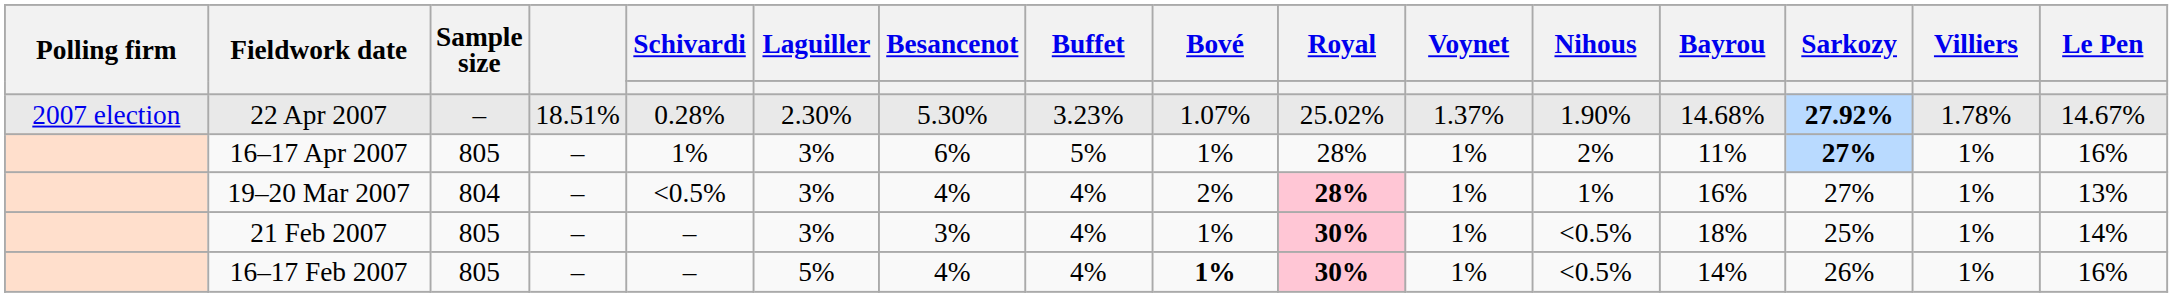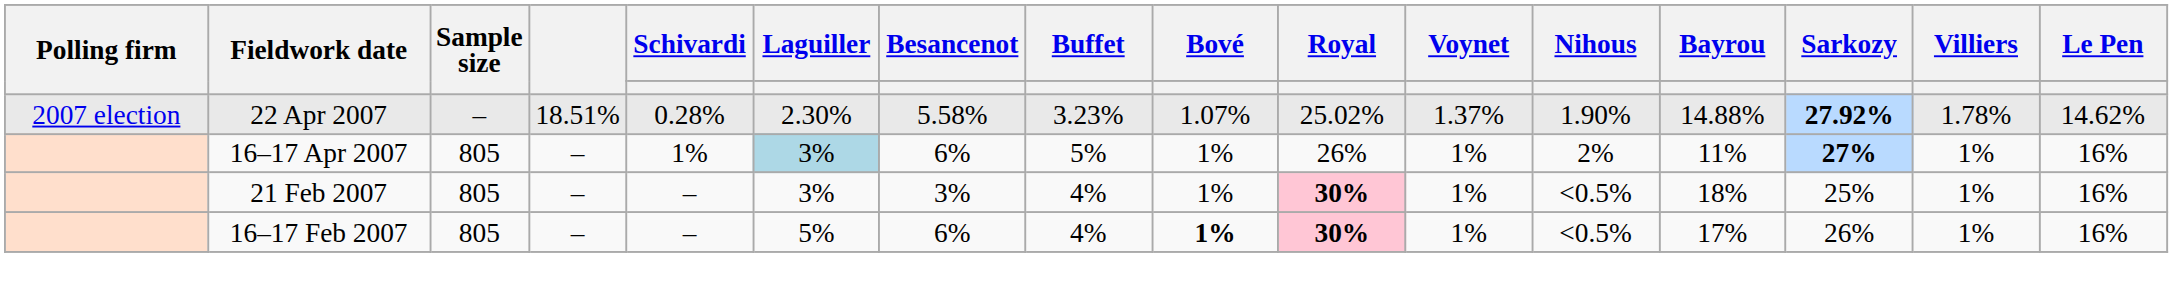(952, 114) 5.30% -> (952, 114) 5.58%
(1722, 114) 14.68% -> (1722, 114) 14.88%
(2103, 114) 14.67% -> (2103, 114) 14.62%
(816, 153) no background -> (816, 153) lightblue background
(1342, 153) 28% -> (1342, 153) 26%
- row: (319, 193)
(2103, 232) 14% -> (2103, 193) 16%
(952, 272) 4% -> (952, 232) 6%
(1722, 272) 14% -> (1722, 232) 17%
